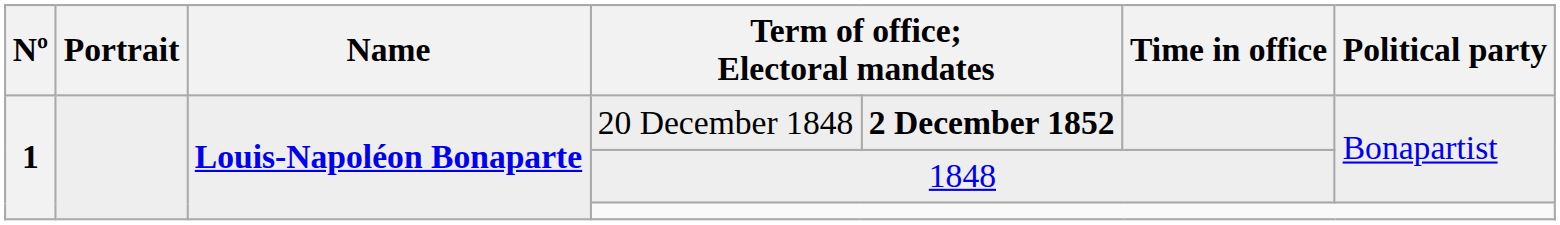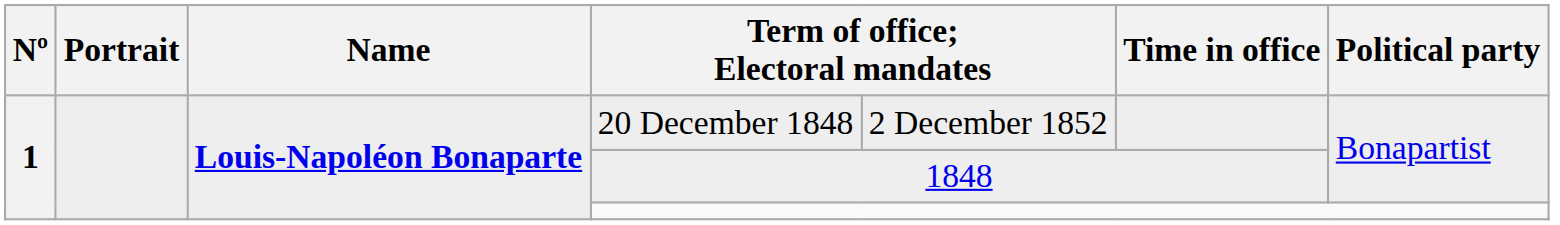(992, 122) bold -> (988, 122) normal
